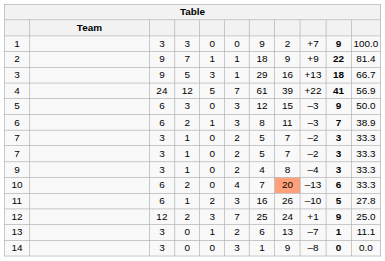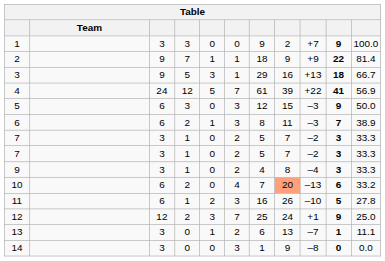(366, 185) 33.3 -> (366, 185) 33.2
